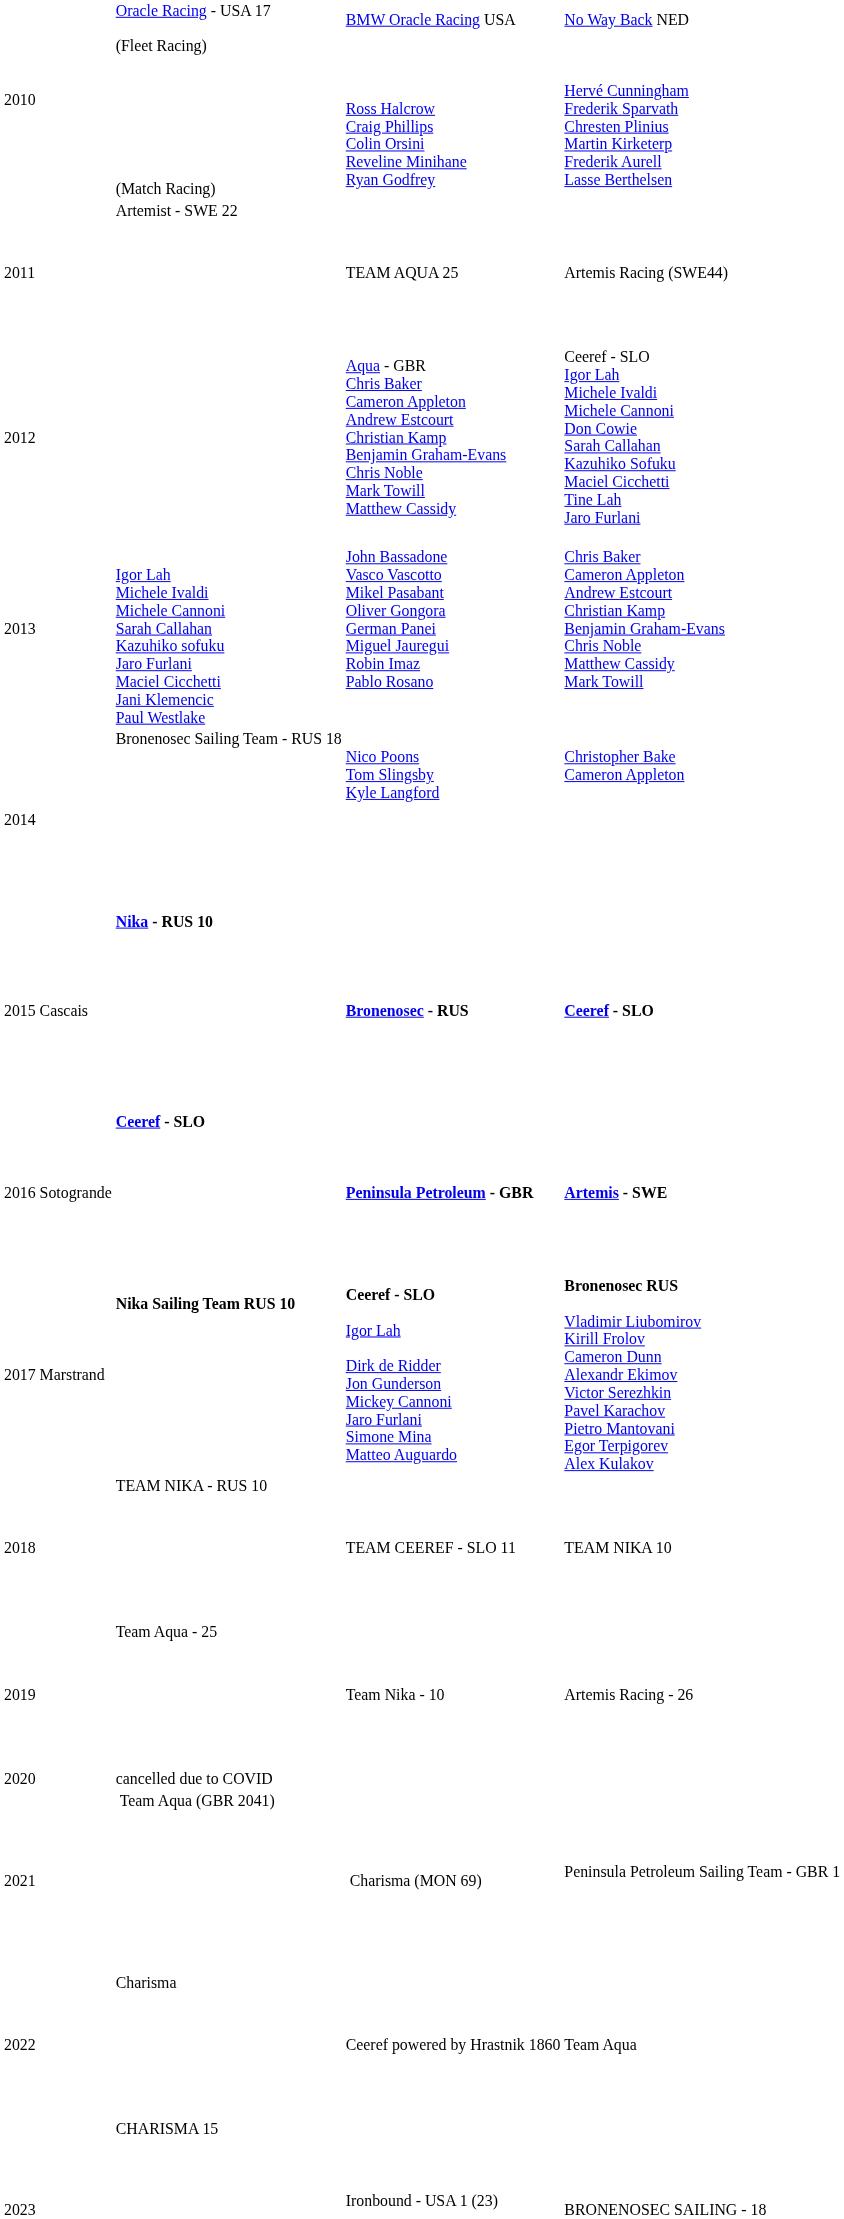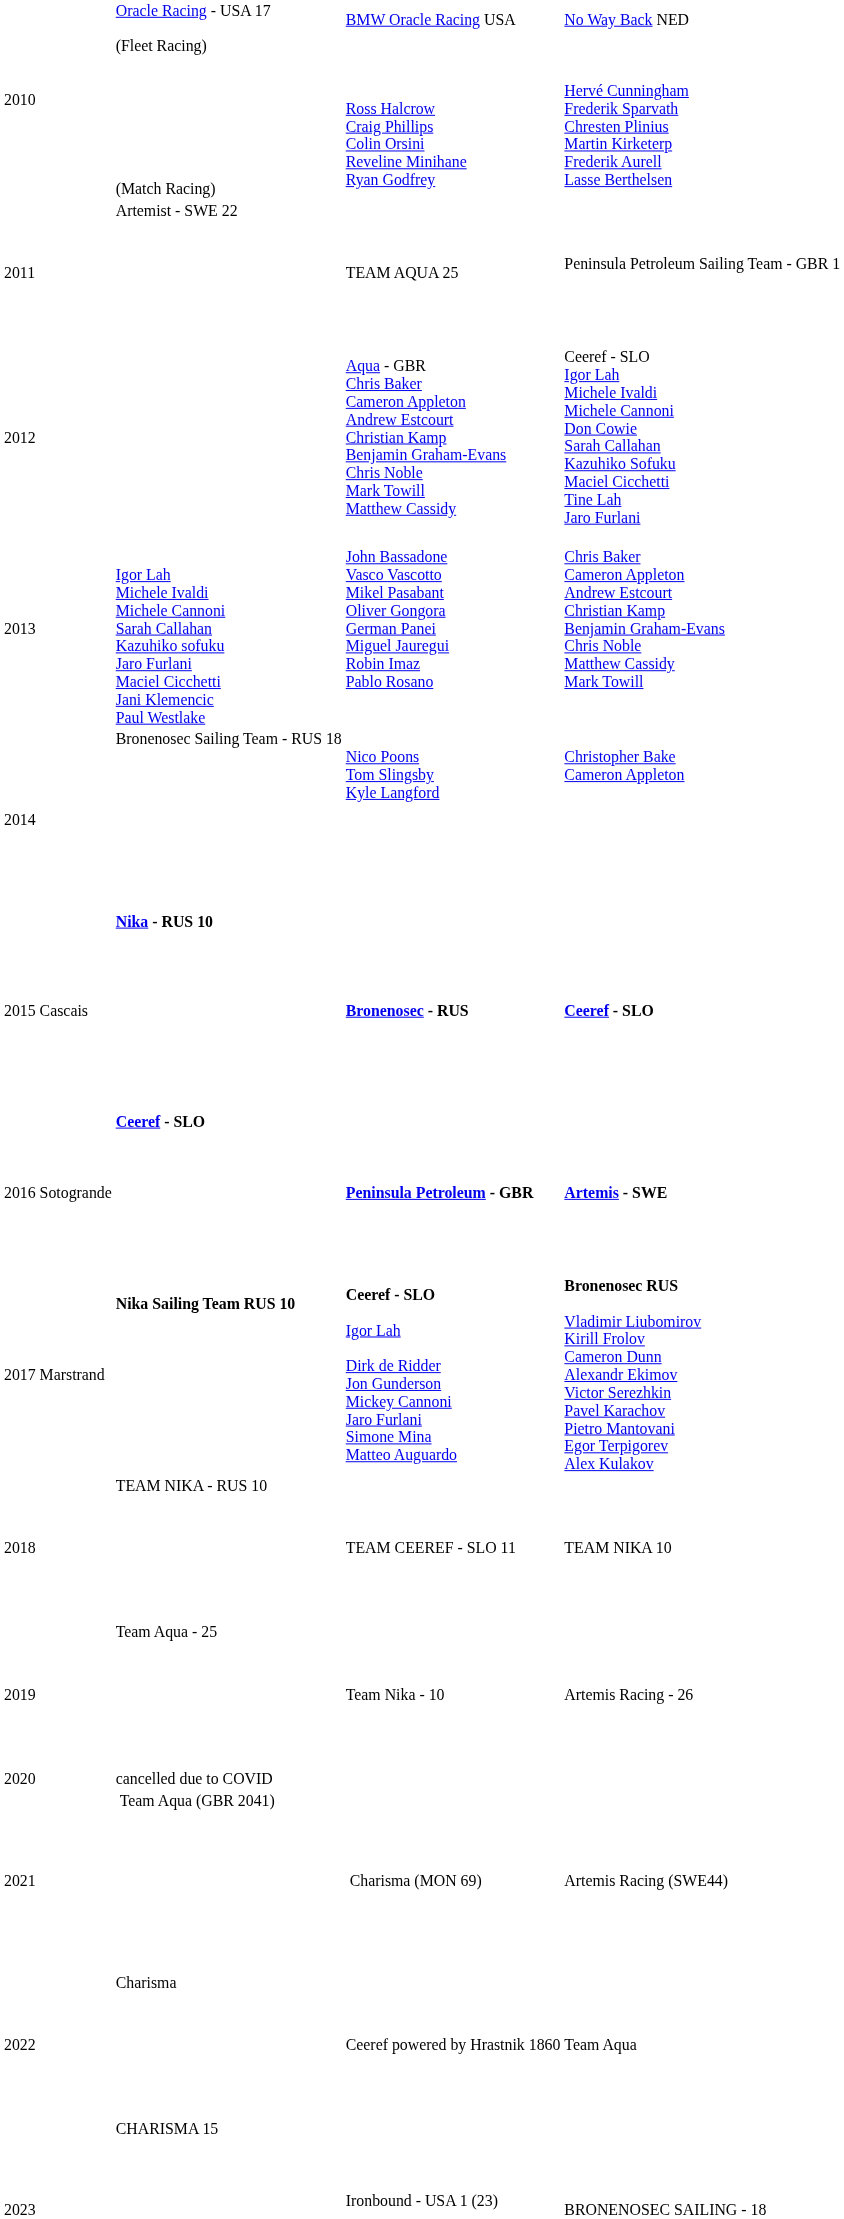(646, 273) Artemis Racing (SWE44) -> (702, 264) Peninsula Petroleum Sailing Team - GBR 1
(702, 1872) Peninsula Petroleum Sailing Team - GBR 1 -> (646, 1880) Artemis Racing (SWE44)
